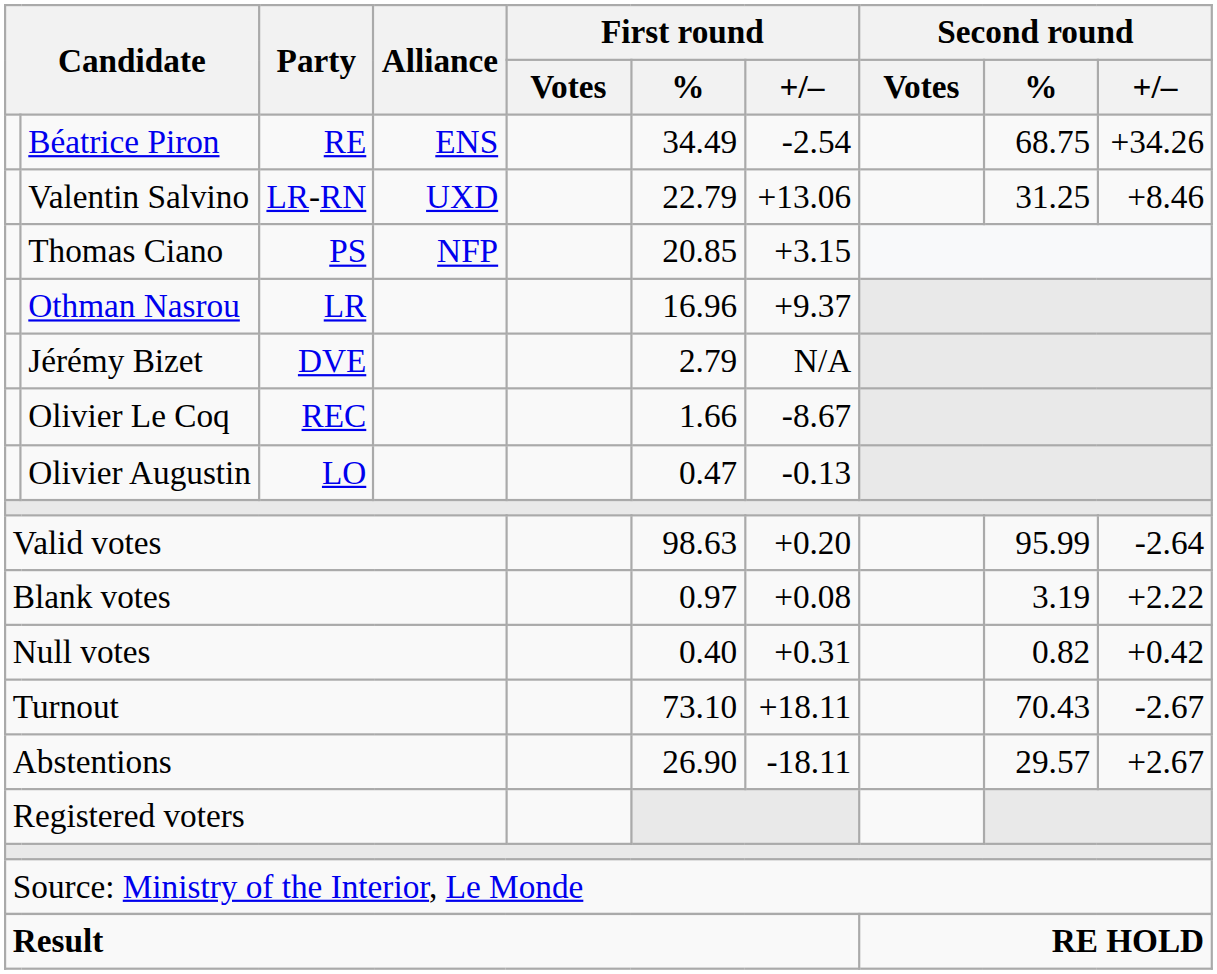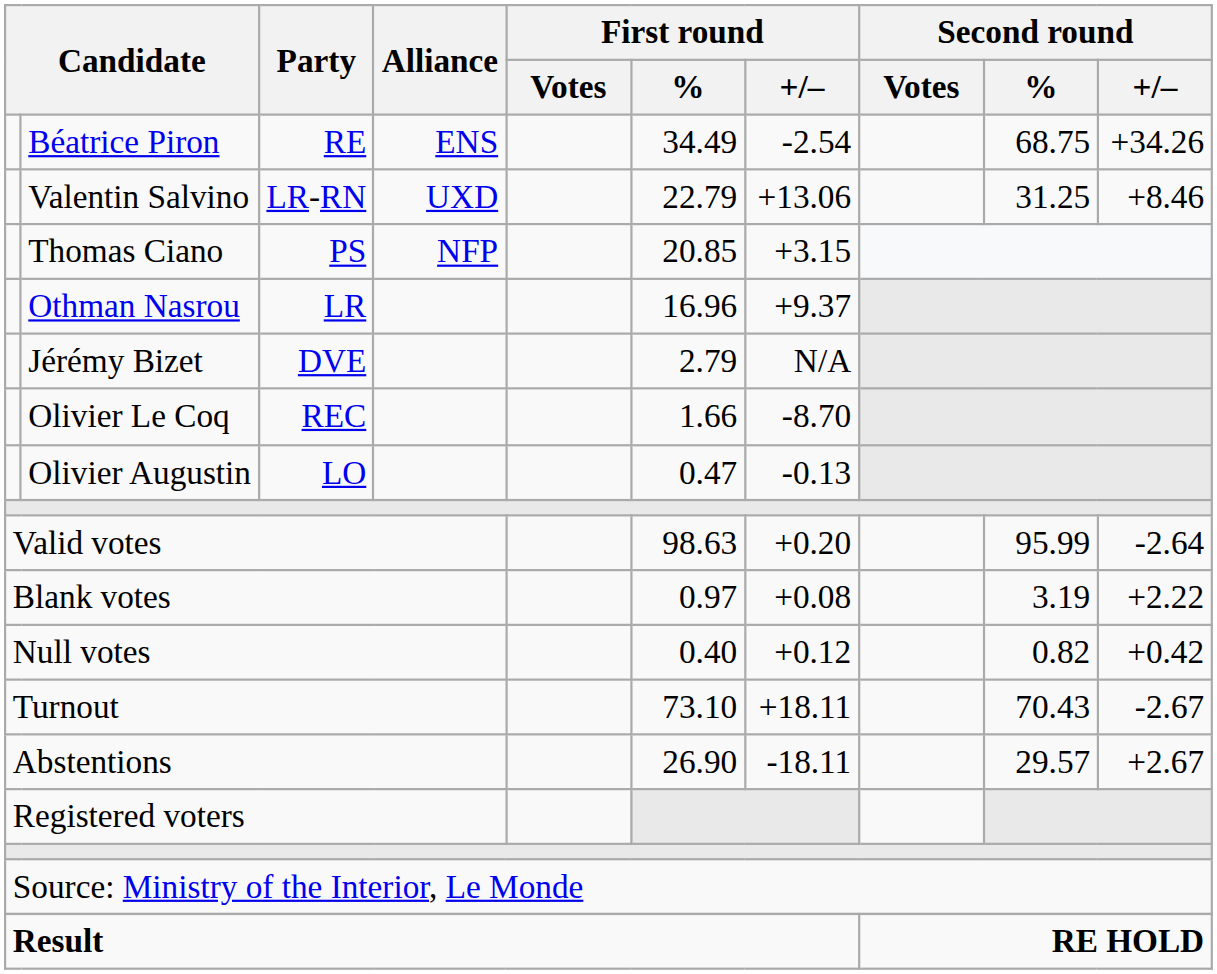(817, 416) -8.67 -> (817, 416) -8.70
(813, 651) +0.31 -> (813, 651) +0.12
